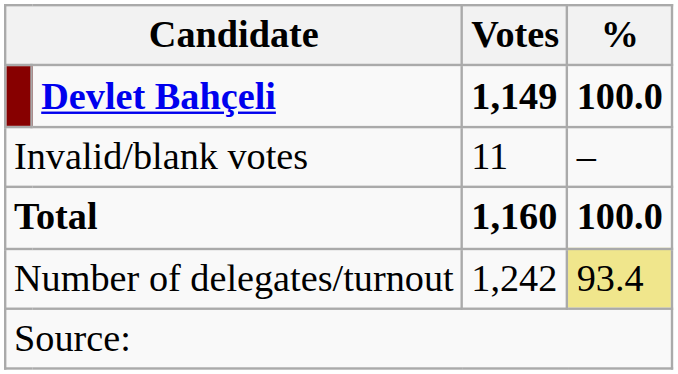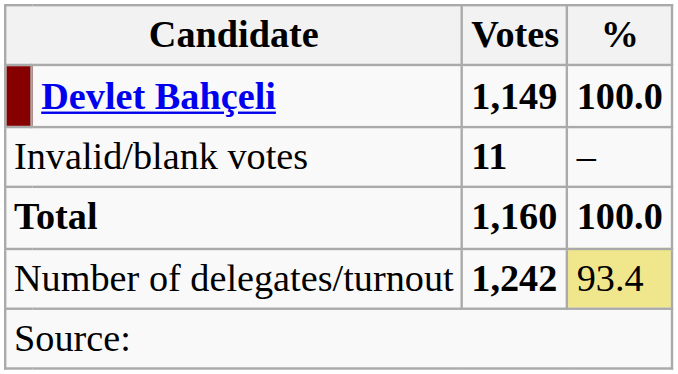(490, 156) normal -> (489, 156) bold
(514, 277) normal -> (514, 277) bold
